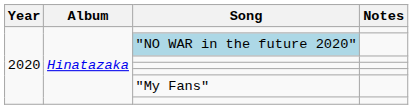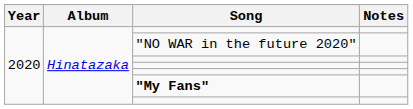(246, 44) lightblue background -> (246, 44) no background
(172, 86) normal -> (172, 86) bold
